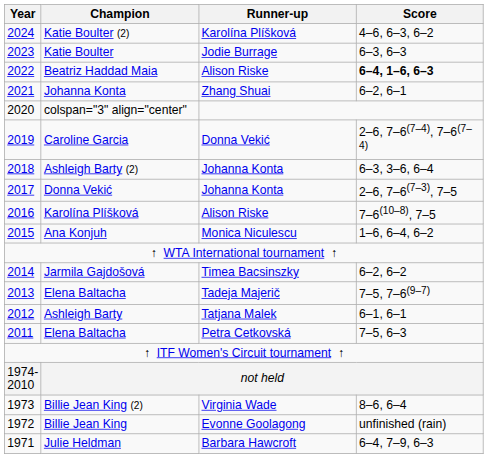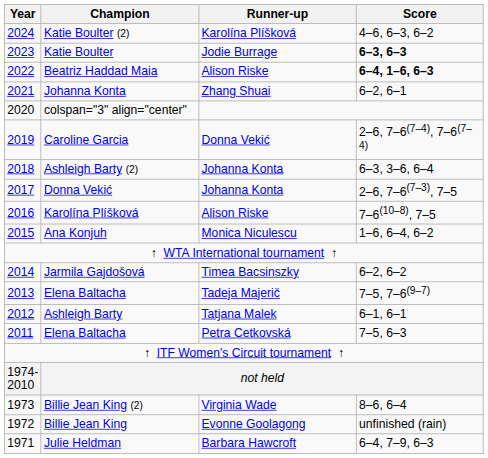(383, 52) normal -> (383, 52) bold
